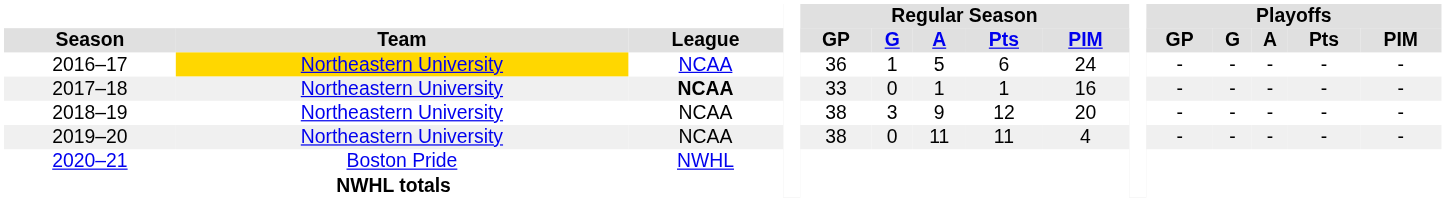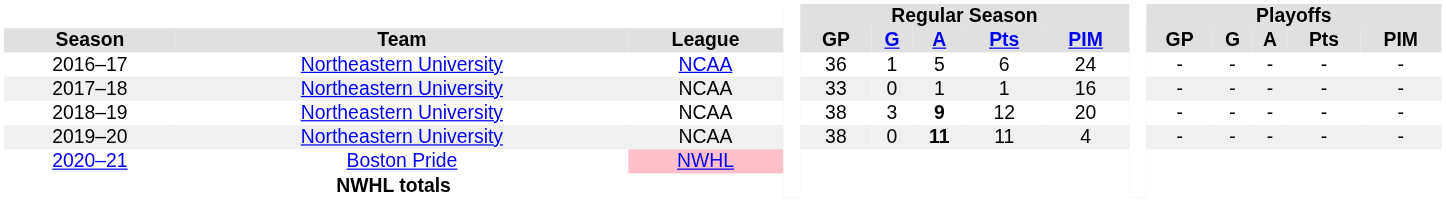(402, 64) gold background -> (402, 64) no background
(705, 88) bold -> (706, 88) normal
(939, 112) normal -> (939, 112) bold
(939, 136) normal -> (939, 136) bold
(706, 161) no background -> (706, 161) pink background
